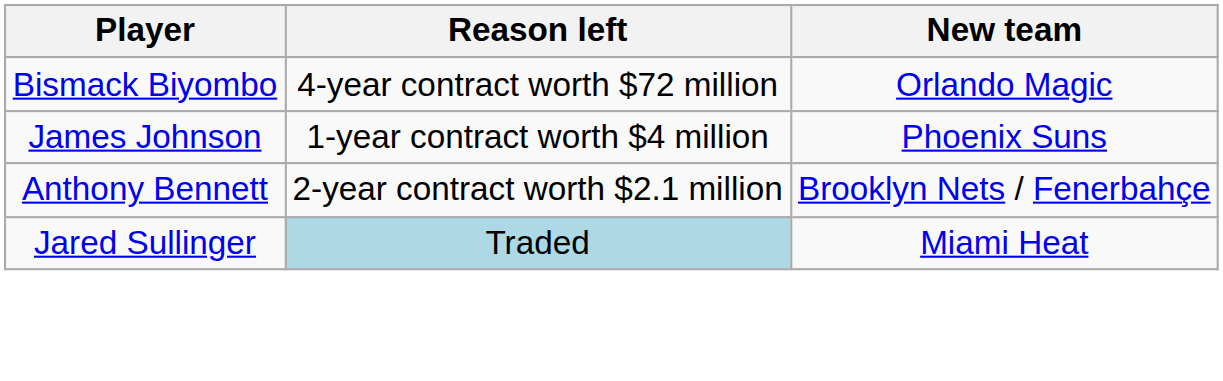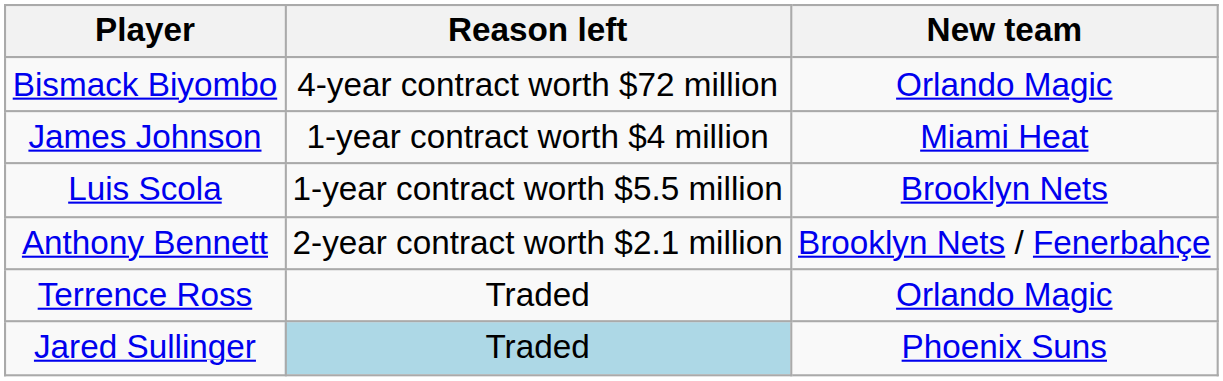(1004, 136) Phoenix Suns -> (1004, 136) Miami Heat
+ row: (145, 189)
+ row: (145, 294)
(1004, 242) Miami Heat -> (1004, 347) Phoenix Suns
